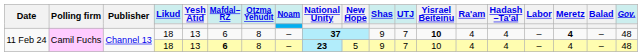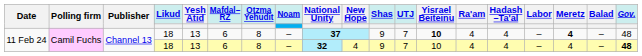(225, 46) bold -> (225, 46) normal
(322, 46) 23 -> (322, 46) 32
(356, 46) 5 -> (356, 46) 4
(627, 46) normal -> (627, 46) bold
